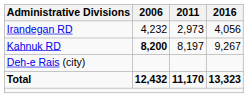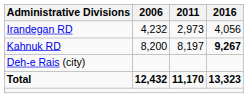(154, 46) bold -> (154, 46) normal
(228, 46) normal -> (228, 46) bold
